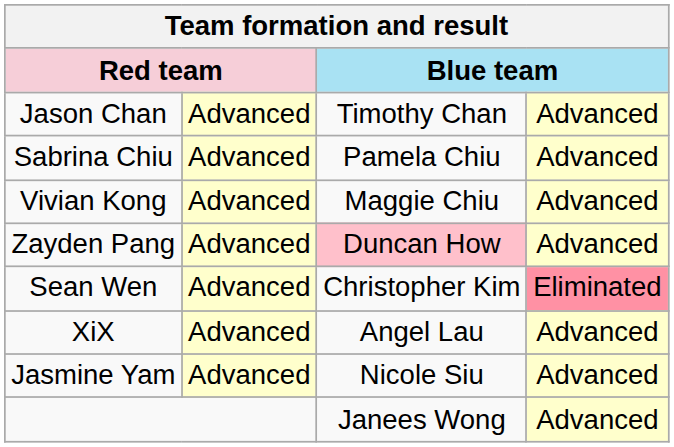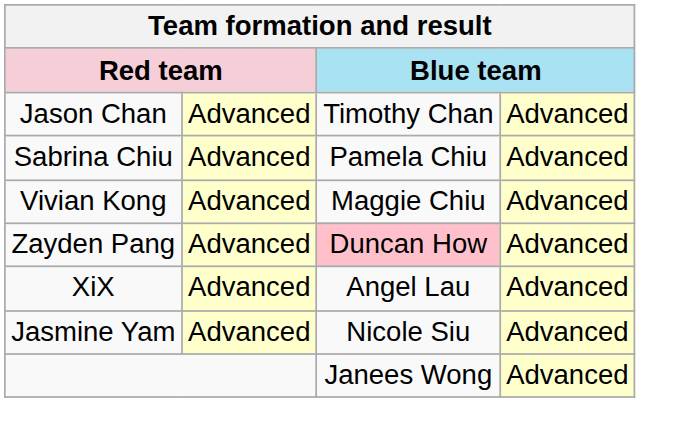- row: (93, 288)
